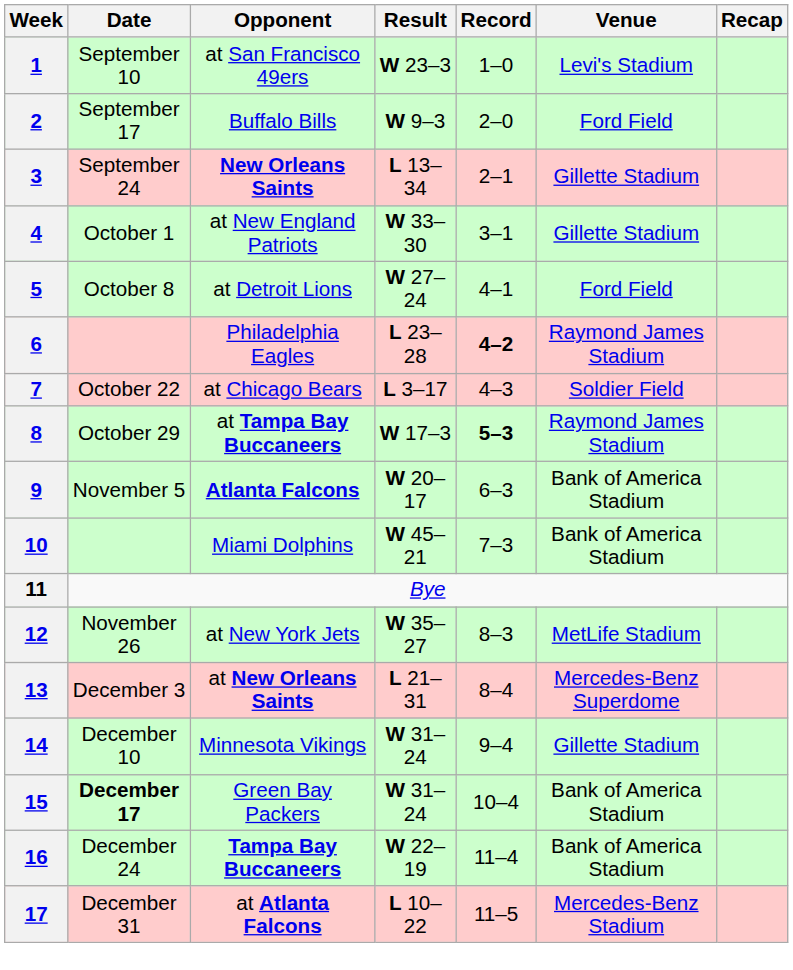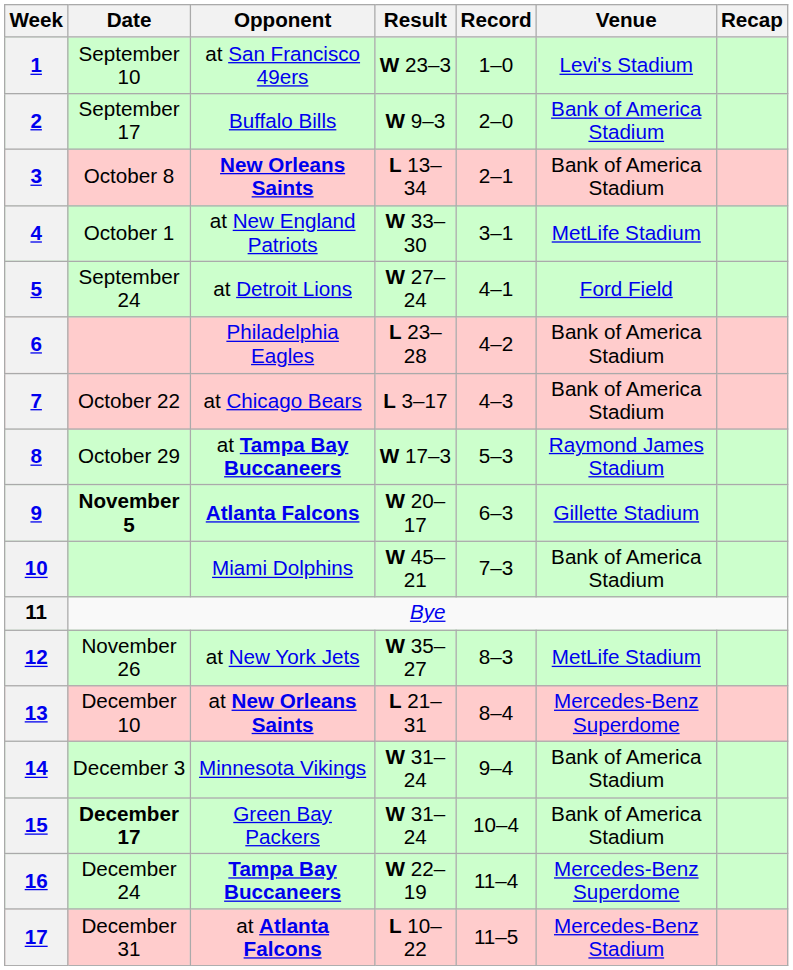(626, 121) Ford Field -> (626, 121) Bank of America Stadium
(129, 177) September 24 -> (129, 177) October 8
(626, 177) Gillette Stadium -> (626, 177) Bank of America Stadium
(626, 233) Gillette Stadium -> (626, 233) MetLife Stadium
(129, 289) October 8 -> (129, 289) September 24
(496, 344) bold -> (496, 344) normal
(626, 344) Raymond James Stadium -> (626, 344) Bank of America Stadium
(626, 389) Soldier Field -> (626, 400) Bank of America Stadium
(496, 433) bold -> (496, 456) normal
(129, 489) normal -> (129, 512) bold
(626, 489) Bank of America Stadium -> (626, 512) Gillette Stadium
(129, 690) December 3 -> (129, 713) December 10
(129, 746) December 10 -> (129, 769) December 3
(626, 746) Gillette Stadium -> (626, 769) Bank of America Stadium
(626, 858) Bank of America Stadium -> (626, 881) Mercedes-Benz Superdome
